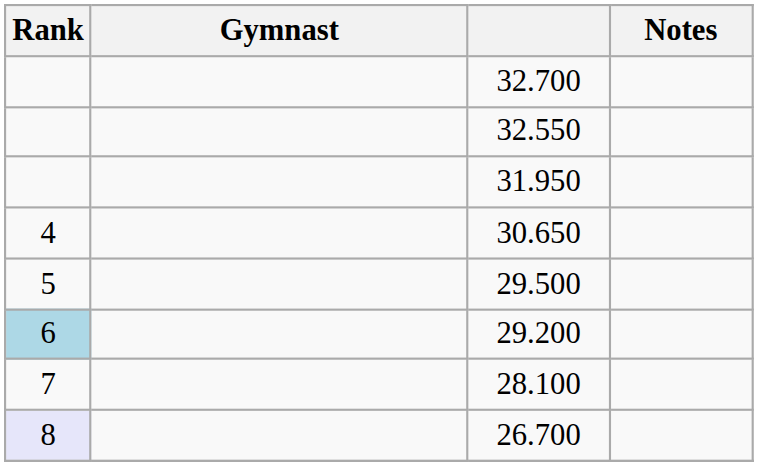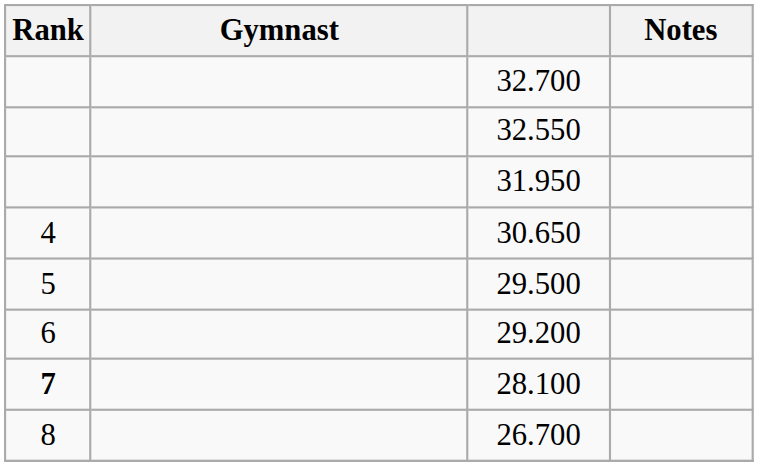(48, 333) lightblue background -> (48, 333) no background
(48, 384) normal -> (48, 384) bold
(48, 434) lavender background -> (48, 434) no background
